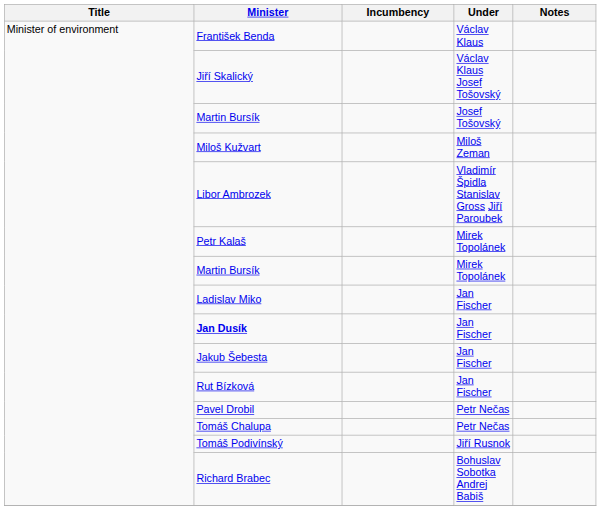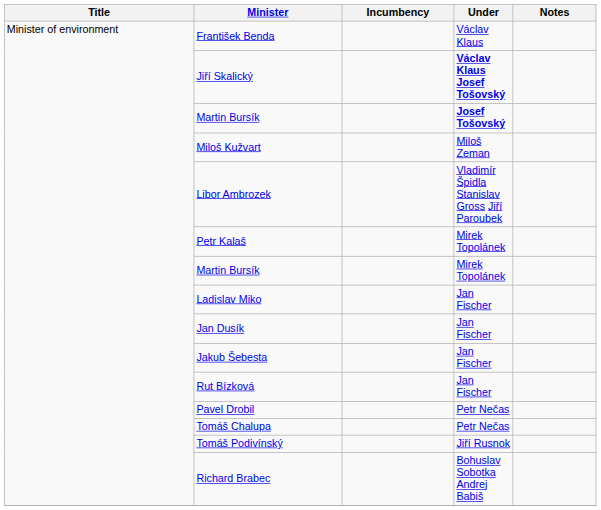(478, 77) normal -> (481, 77) bold
(478, 118) normal -> (481, 118) bold
(222, 328) bold -> (220, 328) normal
